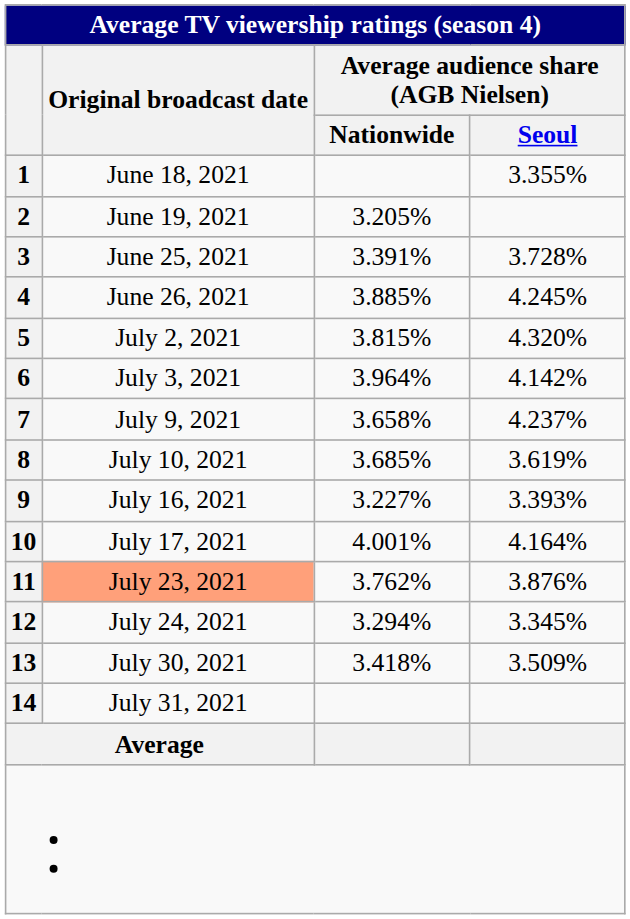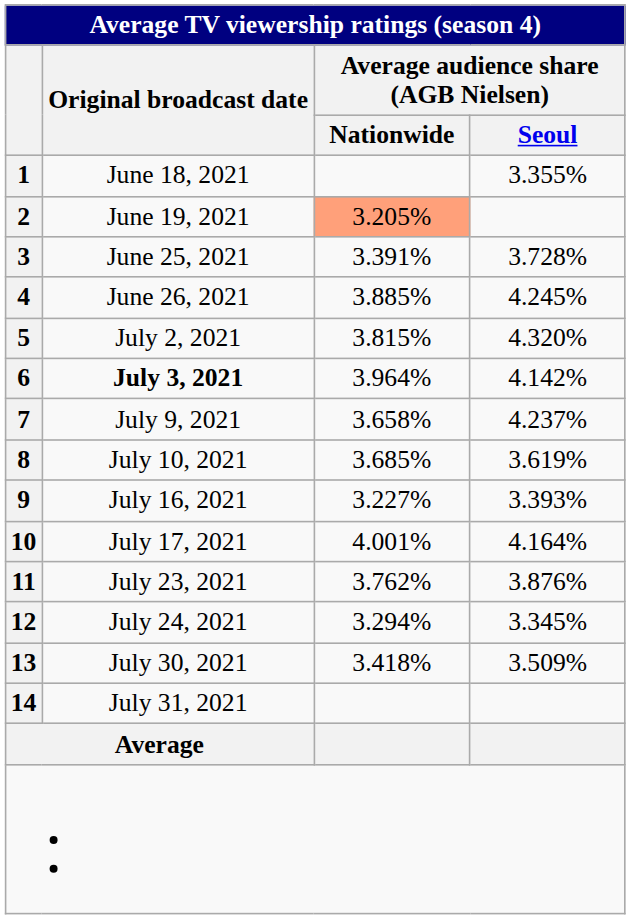(392, 216) no background -> (392, 216) lightsalmon background
(178, 378) normal -> (178, 378) bold
(178, 581) lightsalmon background -> (178, 581) no background
